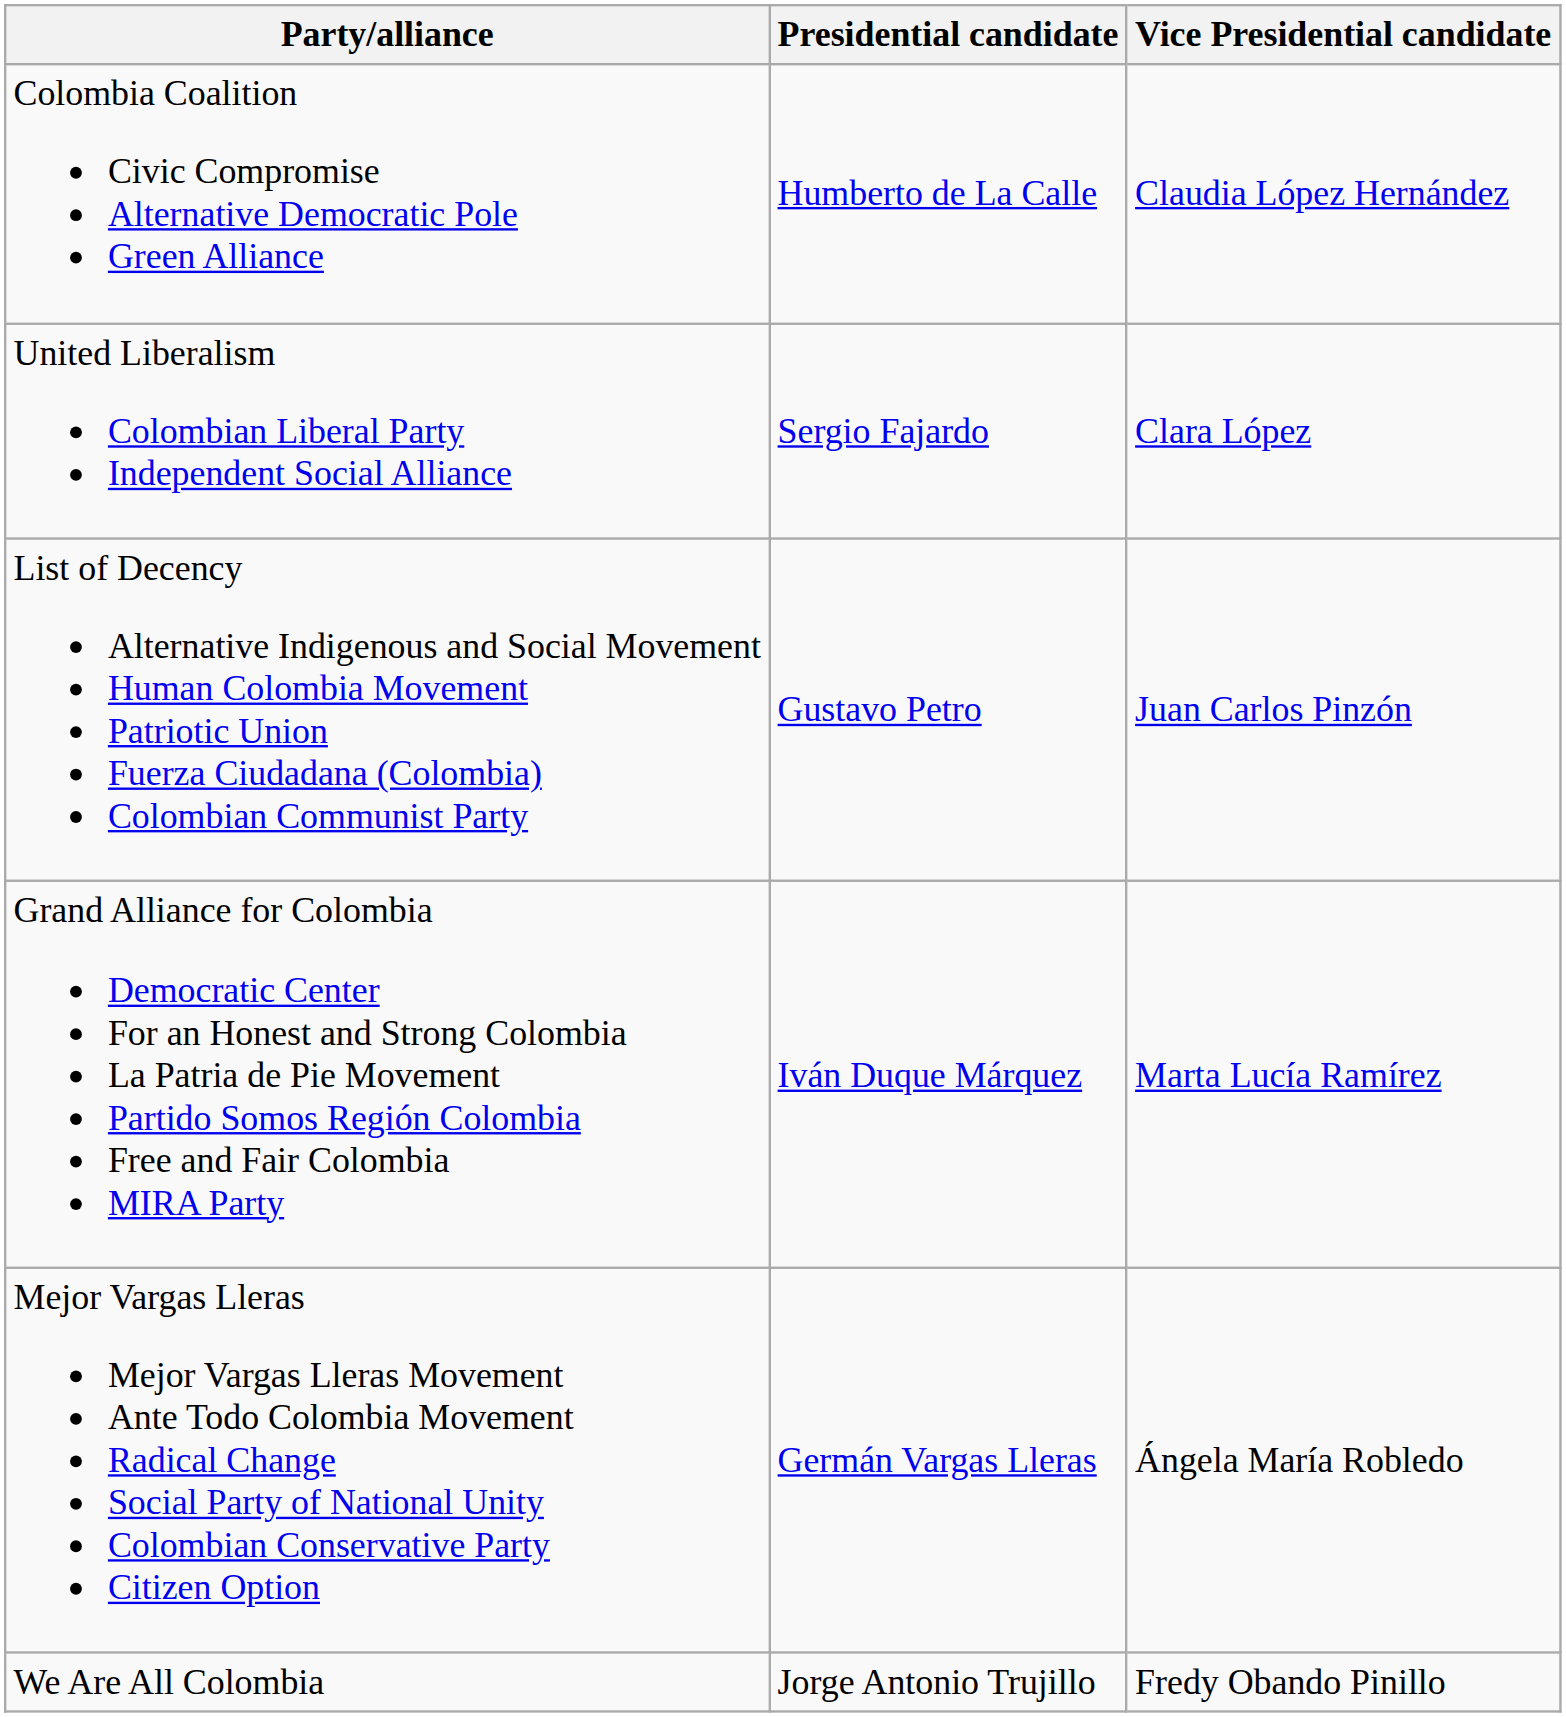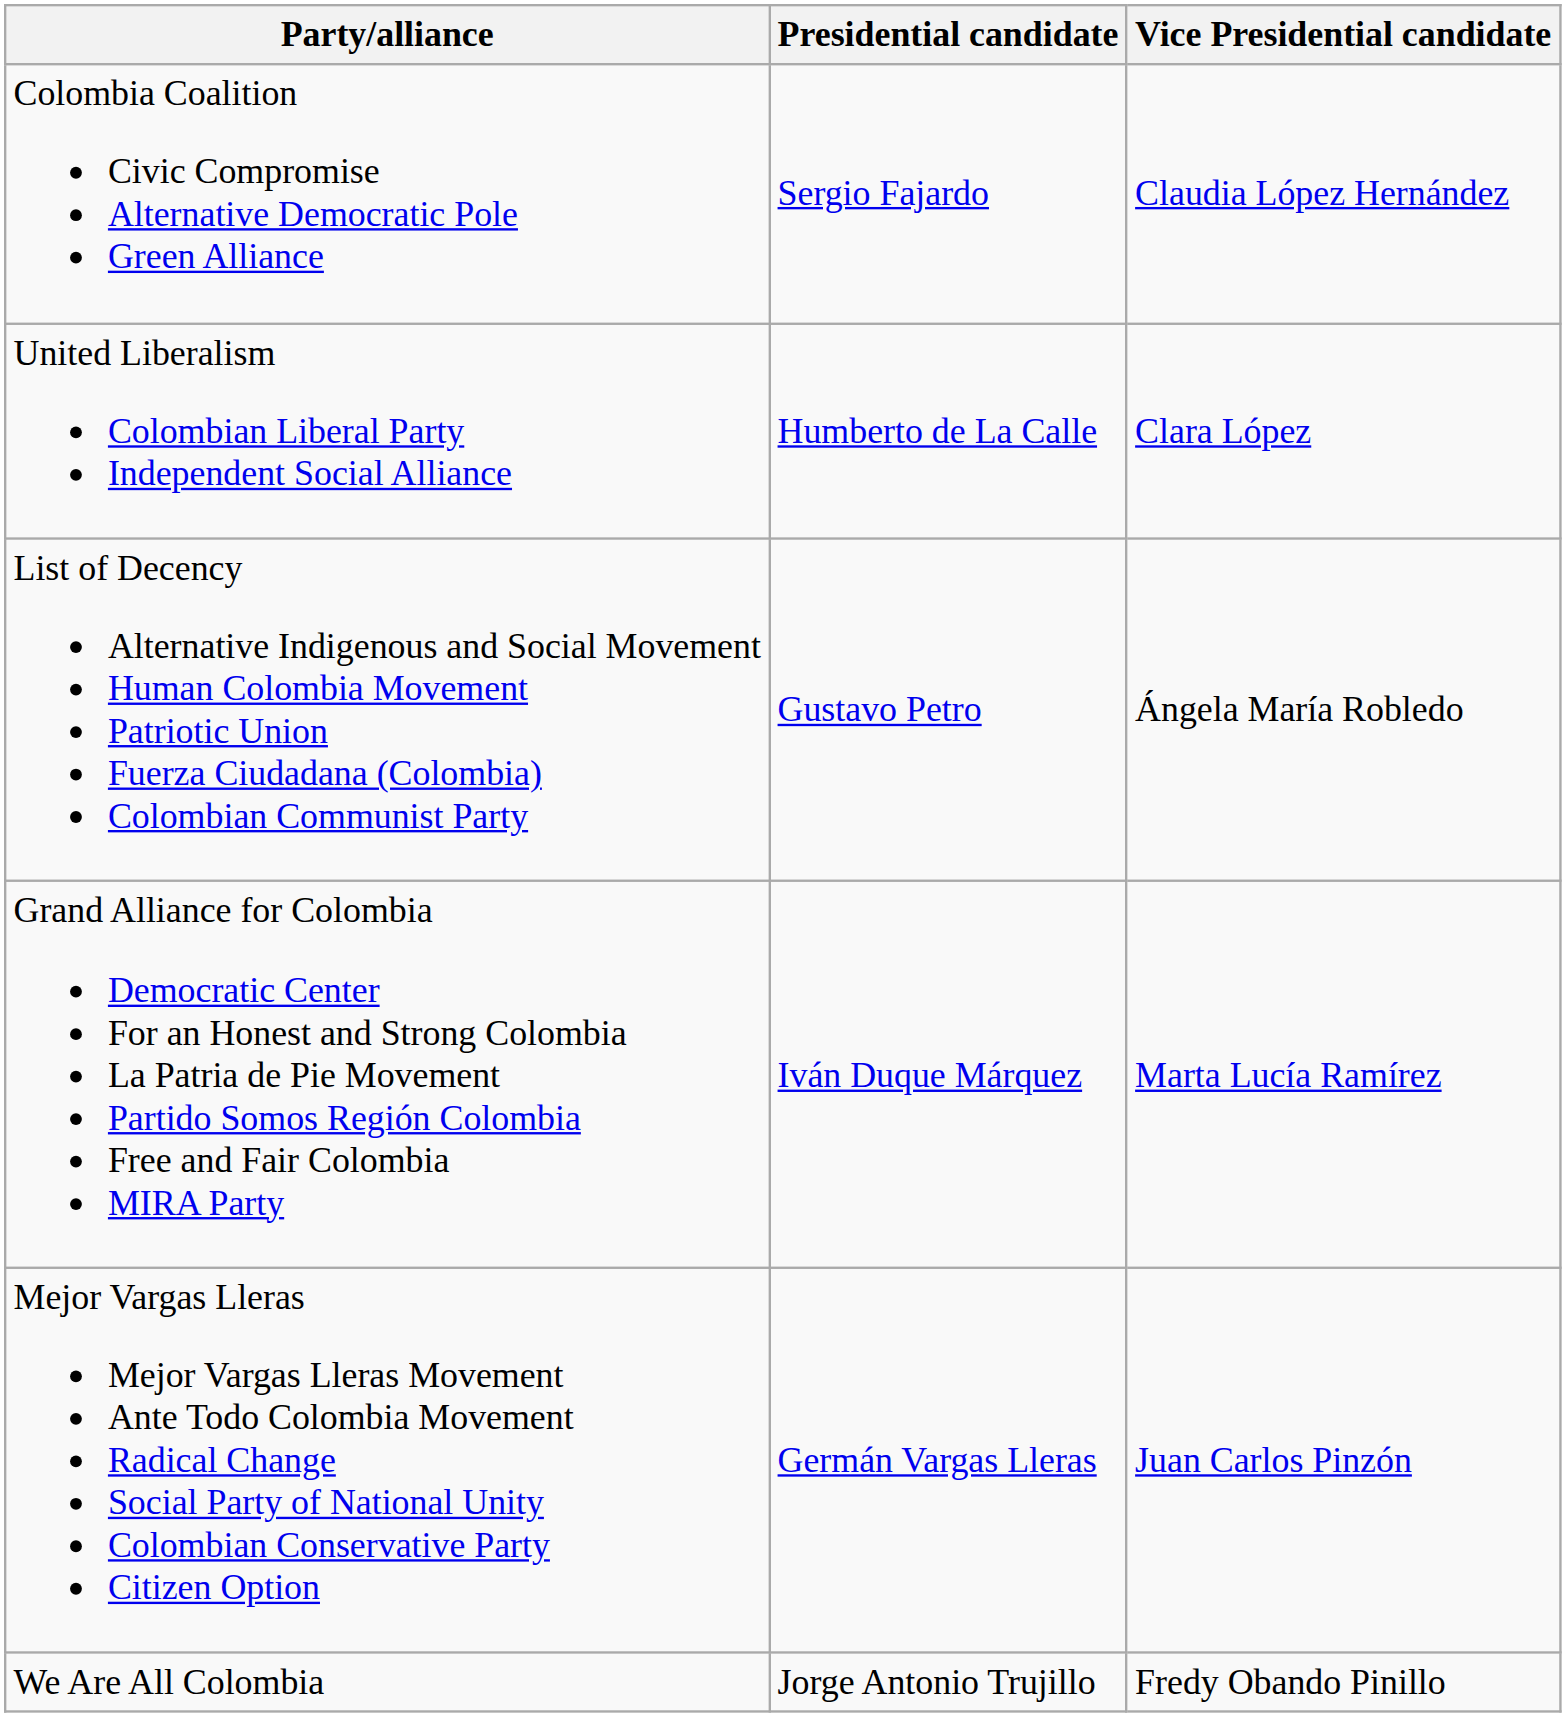(937, 192) Humberto de La Calle -> (883, 192) Sergio Fajardo
(883, 430) Sergio Fajardo -> (937, 430) Humberto de La Calle
(1273, 709) Juan Carlos Pinzón -> (1299, 709) Ángela María Robledo
(1299, 1459) Ángela María Robledo -> (1273, 1459) Juan Carlos Pinzón
